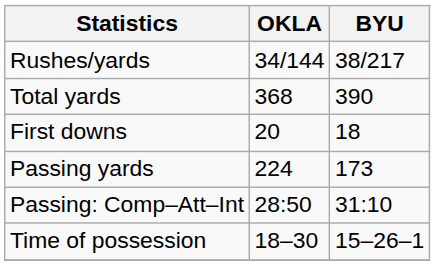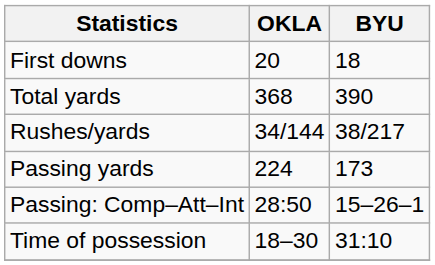rows swapped: (68, 132) <-> (80, 59)
(364, 204) 31:10 -> (380, 204) 15–26–1
(380, 241) 15–26–1 -> (364, 241) 31:10
